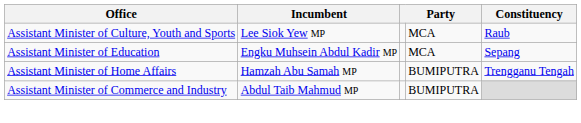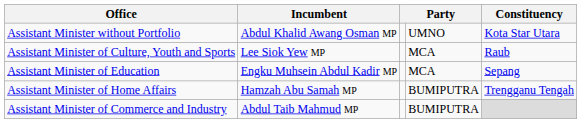+ row: (94, 33)
